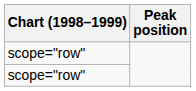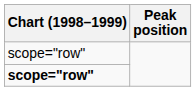(46, 75) normal -> (51, 75) bold
